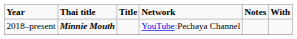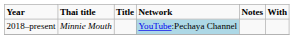(87, 26) bold -> (86, 26) normal
(191, 26) no background -> (188, 26) lightblue background
